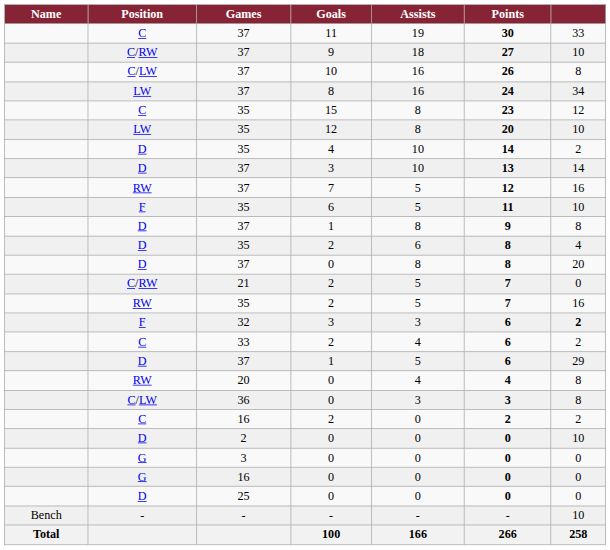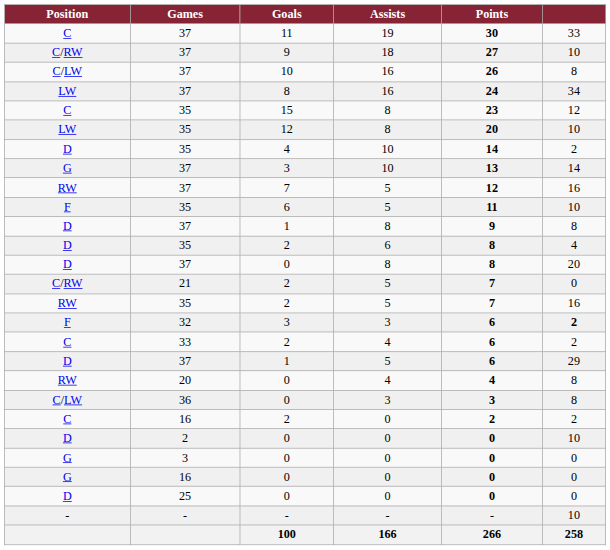- column: (46, 14)
(142, 168) D -> (67, 168) G
